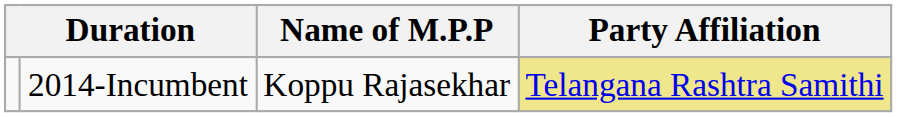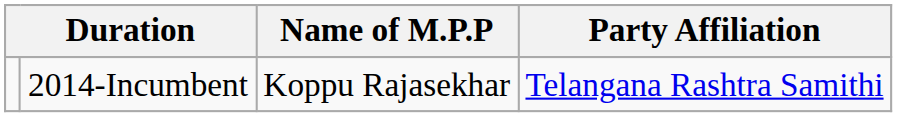(705, 83) khaki background -> (705, 83) no background
